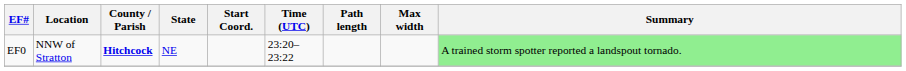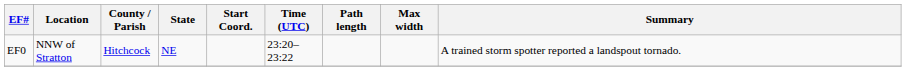(128, 50) bold -> (127, 50) normal
(561, 50) lightgreen background -> (561, 50) no background
